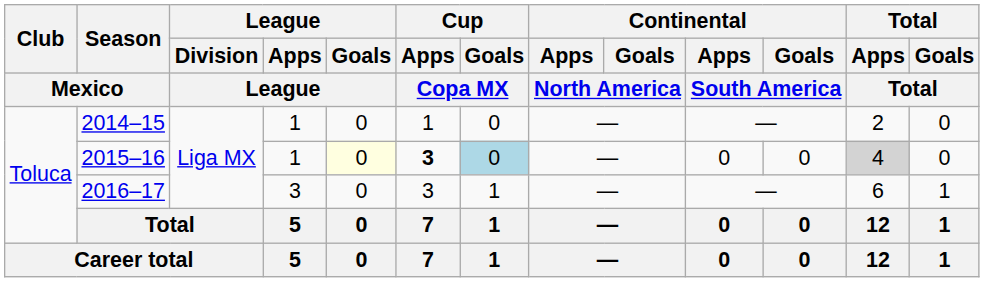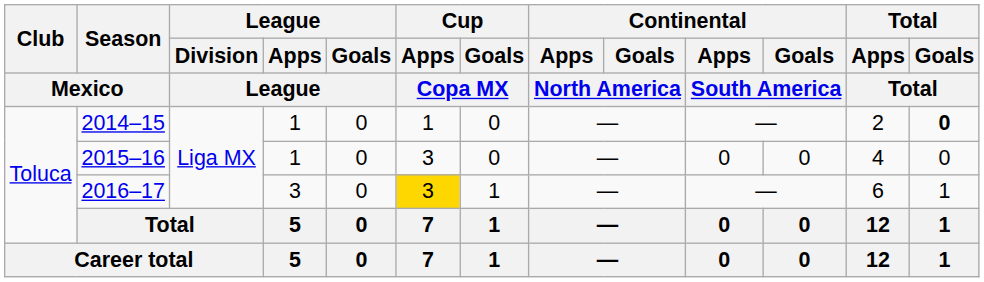(945, 123) normal -> (945, 123) bold
(361, 157) lightyellow background -> (361, 157) no background
(428, 157) bold -> (428, 157) normal
(494, 157) lightblue background -> (494, 157) no background
(878, 157) lightgrey background -> (878, 157) no background
(428, 191) no background -> (428, 191) gold background
